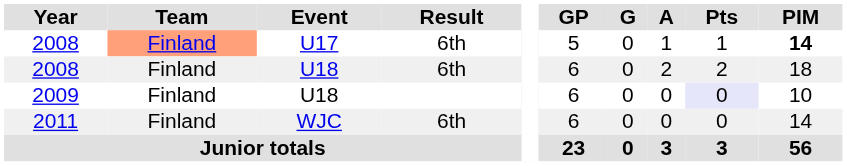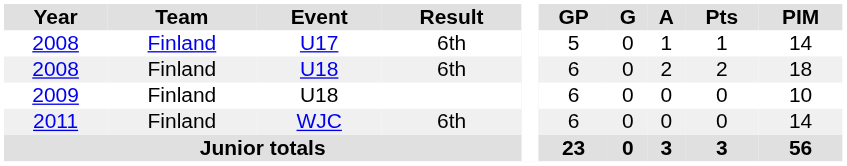(182, 43) lightsalmon background -> (182, 43) no background
(801, 43) bold -> (801, 43) normal
(722, 95) lavender background -> (722, 95) no background
